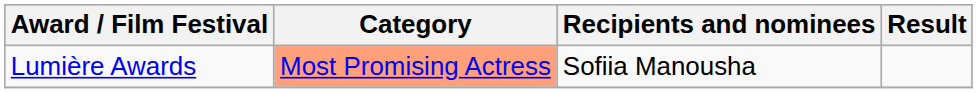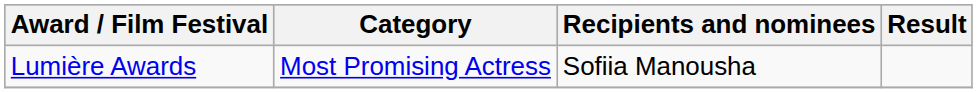(416, 66) lightsalmon background -> (416, 66) no background
